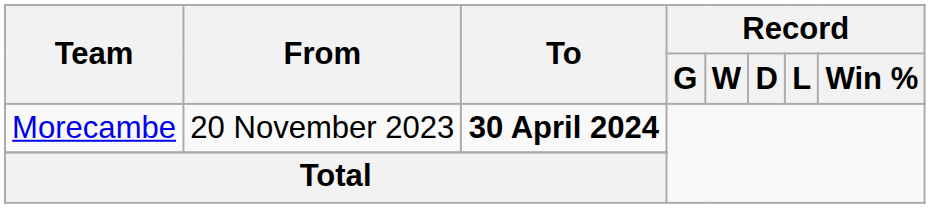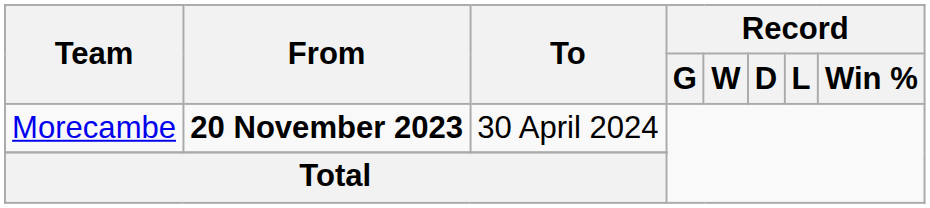(322, 127) normal -> (327, 127) bold
(564, 127) bold -> (568, 127) normal
